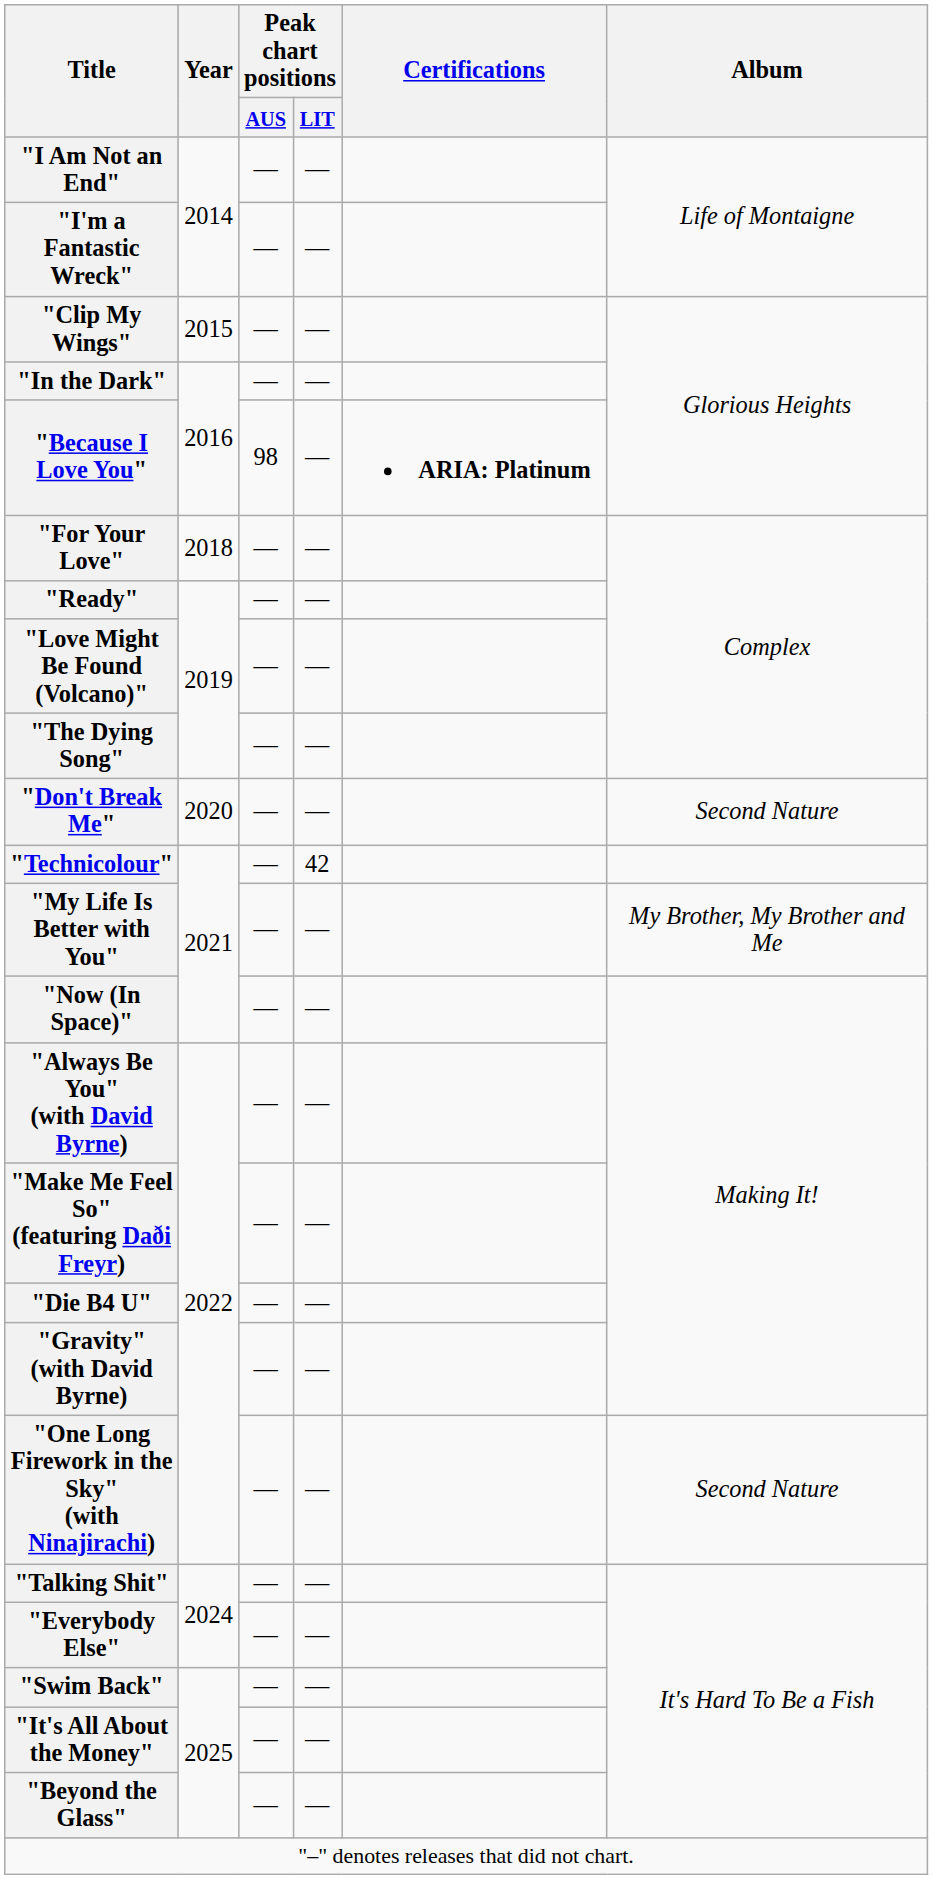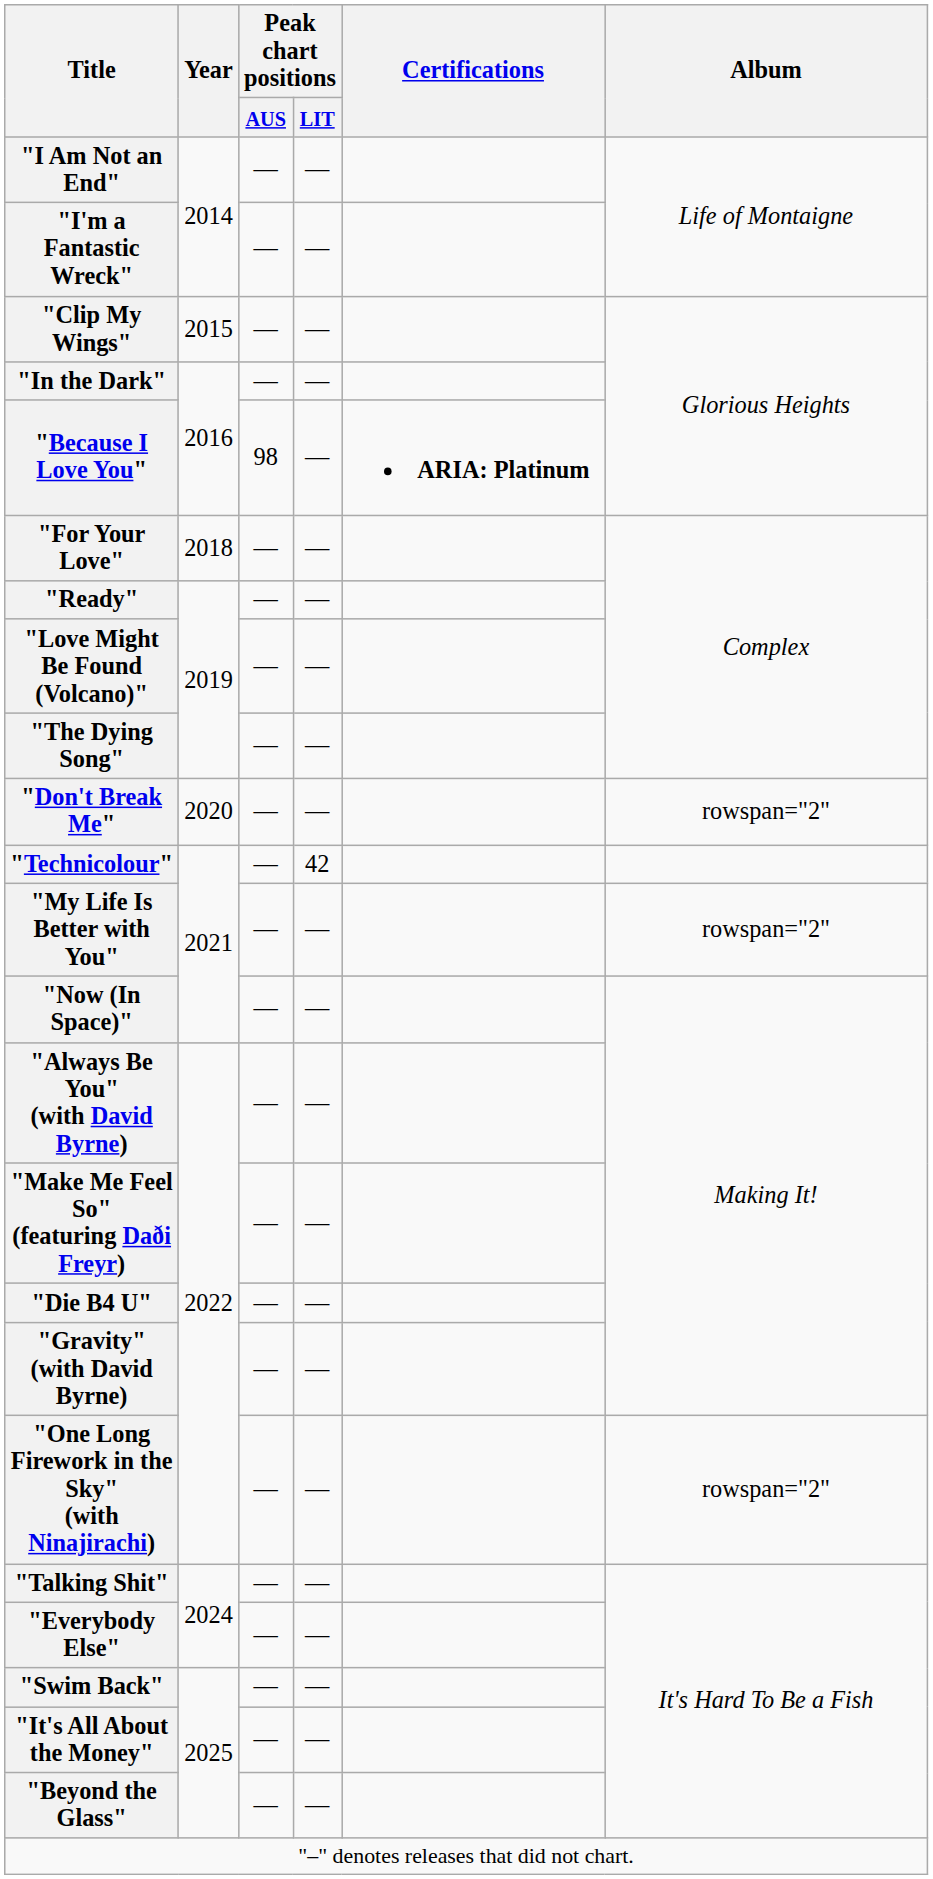(767, 811) Second Nature -> (766, 811) rowspan="2"
(767, 929) My Brother, My Brother and Me -> (766, 929) rowspan="2"
(767, 1489) Second Nature -> (766, 1489) rowspan="2"
